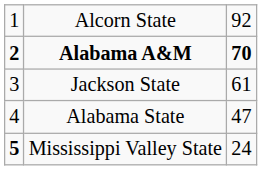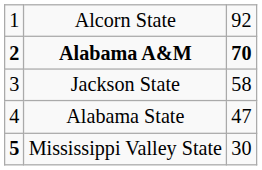(241, 84) 61 -> (241, 84) 58
(241, 148) 24 -> (241, 148) 30
